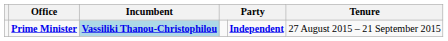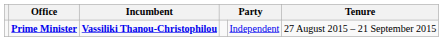(149, 28) lightblue background -> (149, 28) no background
(257, 28) bold -> (254, 28) normal
